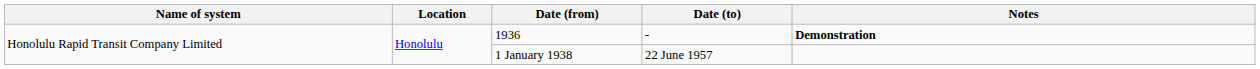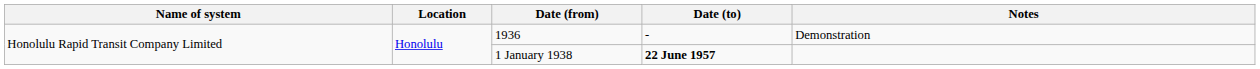(836, 34) bold -> (833, 34) normal
(679, 54) normal -> (680, 54) bold
